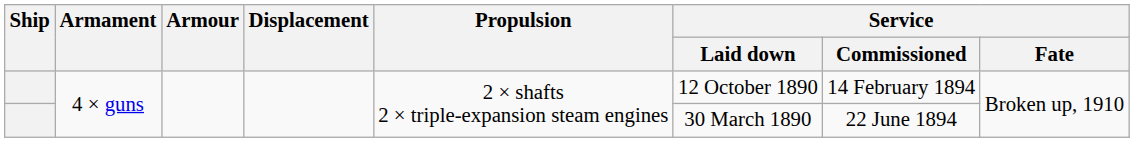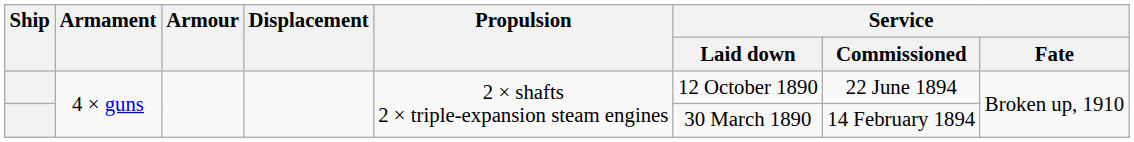(901, 86) 14 February 1894 -> (901, 86) 22 June 1894
(901, 119) 22 June 1894 -> (901, 119) 14 February 1894
